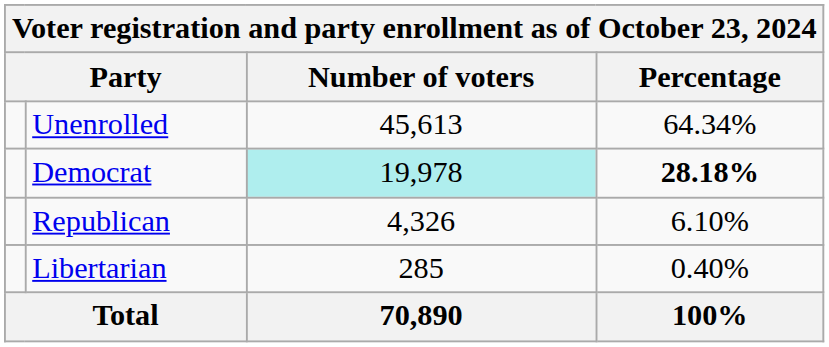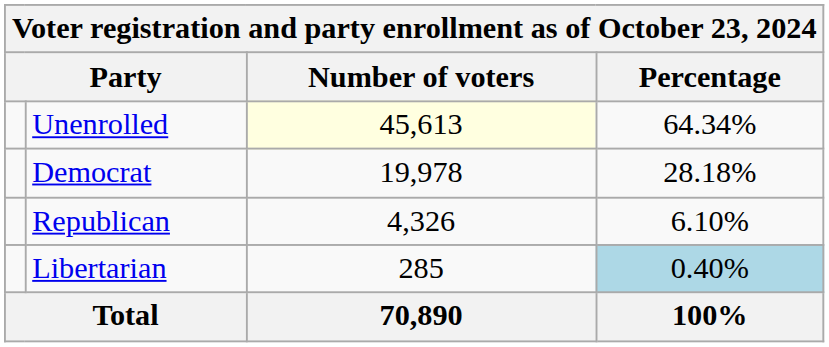(421, 124) no background -> (421, 124) lightyellow background
(421, 172) paleturquoise background -> (421, 172) no background
(710, 172) bold -> (710, 172) normal
(710, 268) no background -> (710, 268) lightblue background
